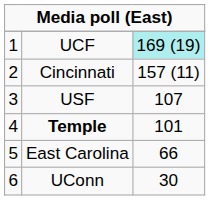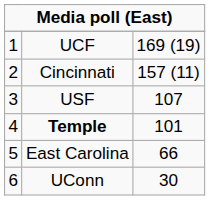(168, 45) paleturquoise background -> (168, 45) no background
